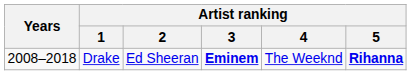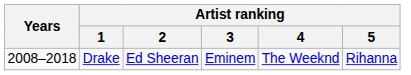(232, 59) bold -> (230, 59) normal
(376, 59) bold -> (371, 59) normal
